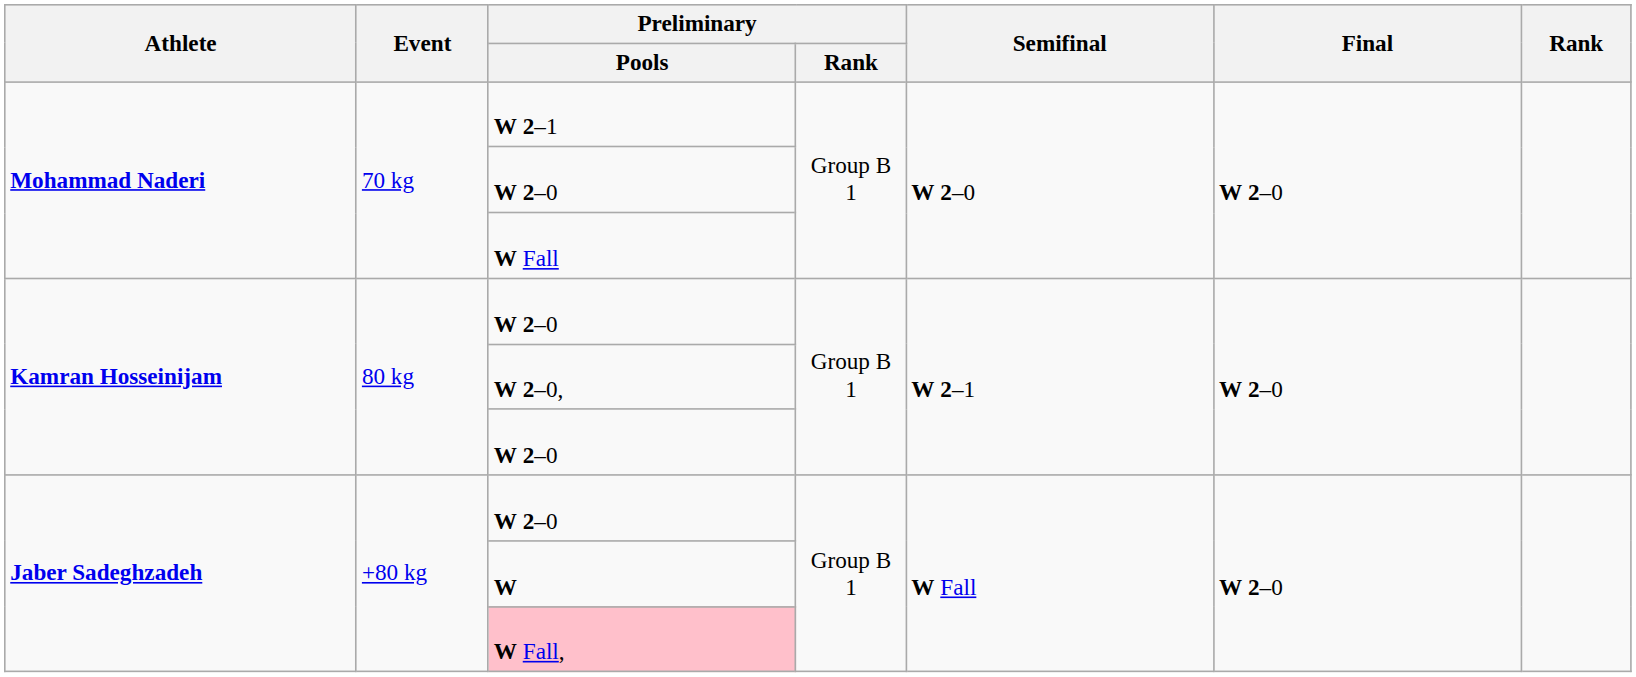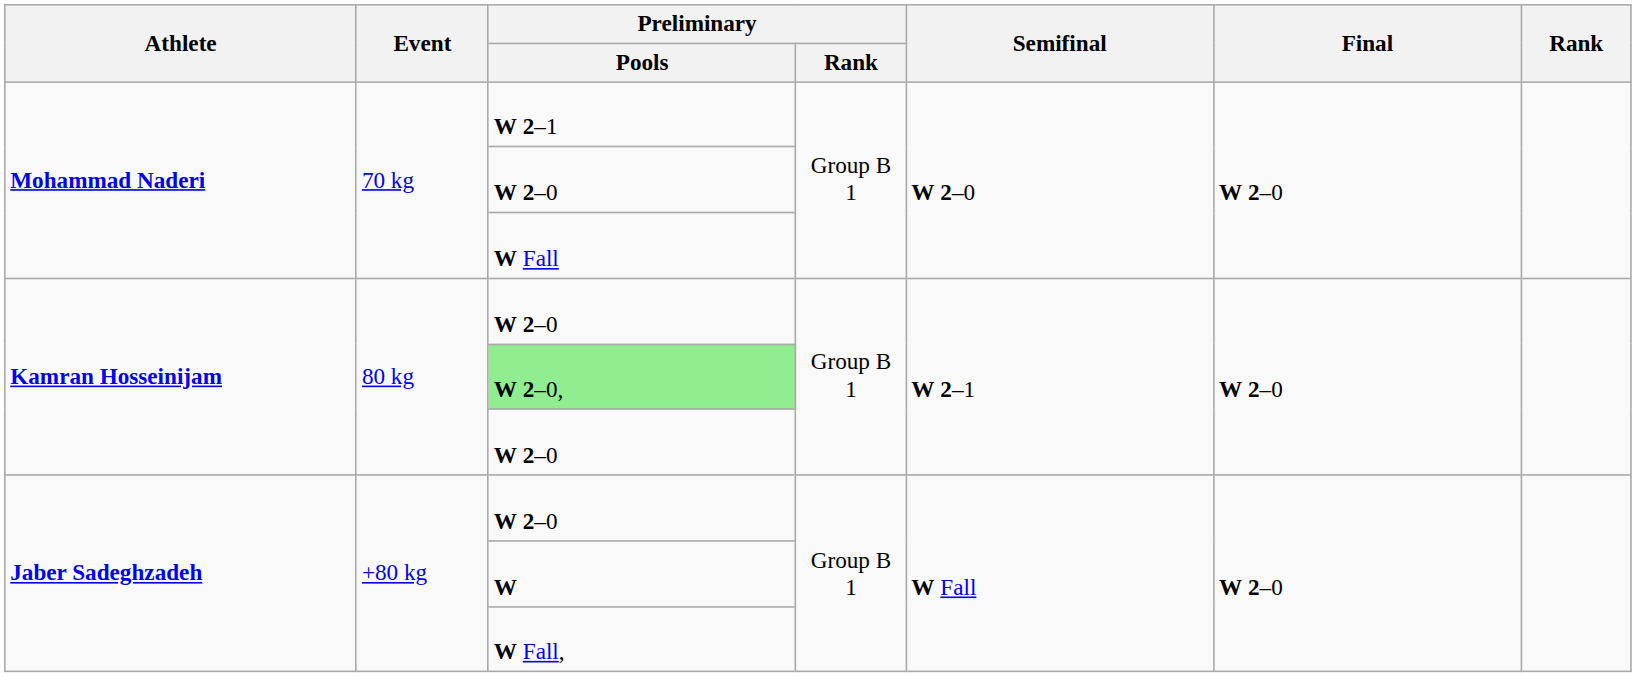(529, 390) no background -> (529, 390) lightgreen background
(529, 652) pink background -> (529, 652) no background
